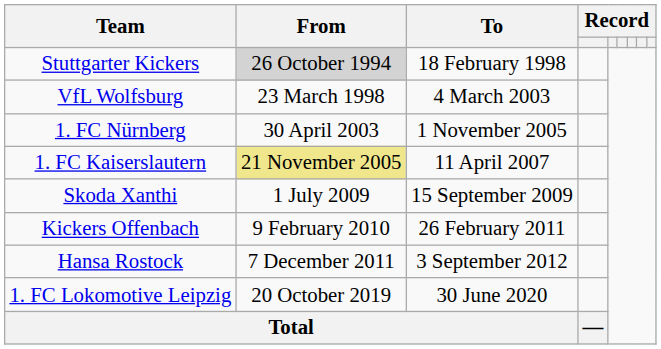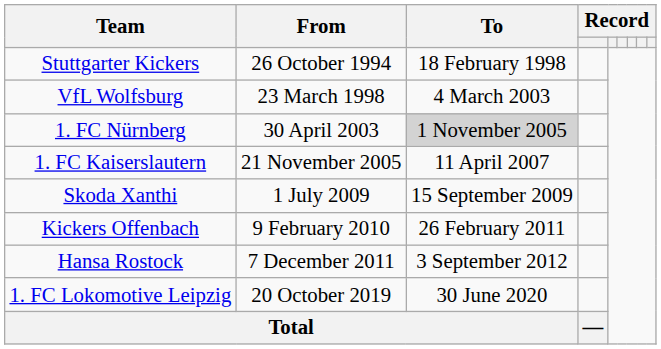(321, 63) lightgrey background -> (321, 63) no background
(492, 129) no background -> (492, 129) lightgrey background
(321, 162) khaki background -> (321, 162) no background
